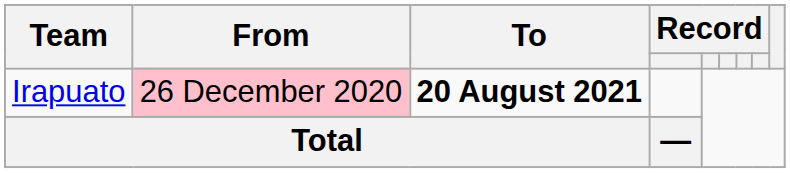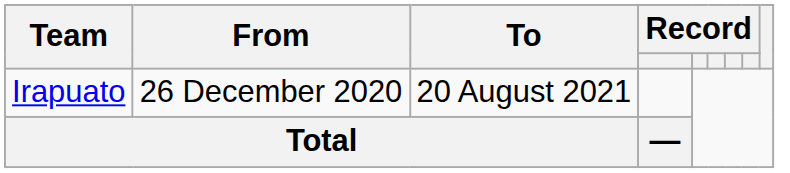(271, 92) pink background -> (271, 92) no background
(529, 92) bold -> (524, 92) normal
